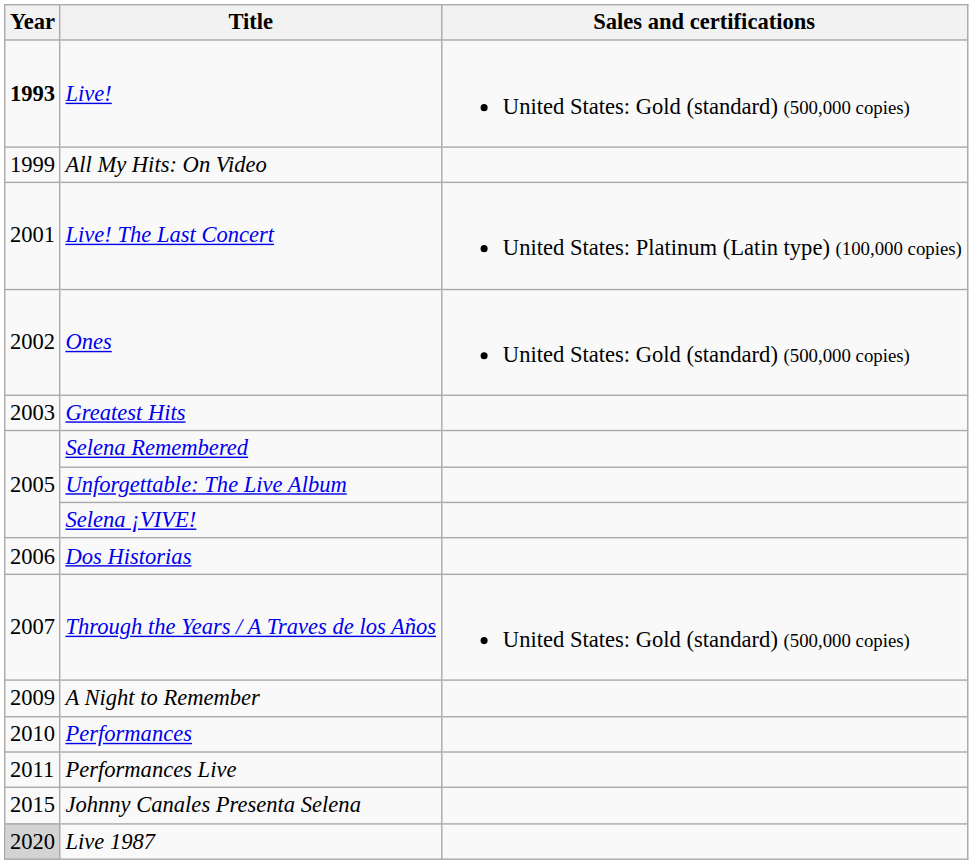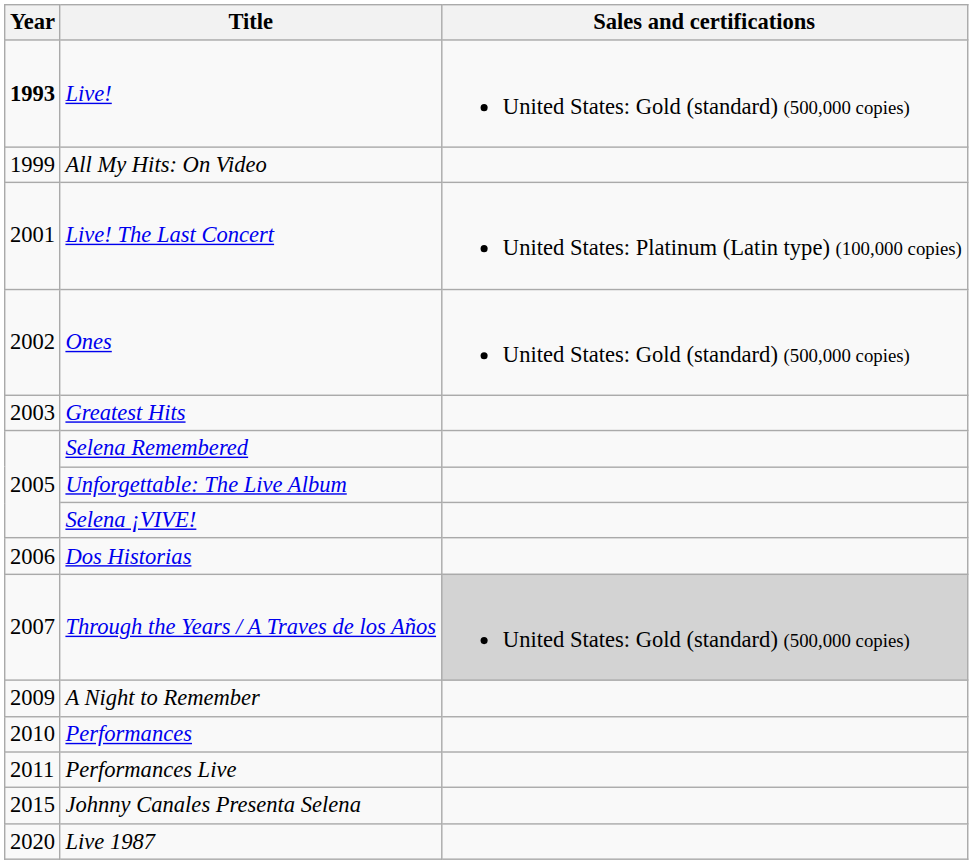(704, 640) no background -> (704, 640) lightgrey background
(32, 841) lightgrey background -> (32, 841) no background
